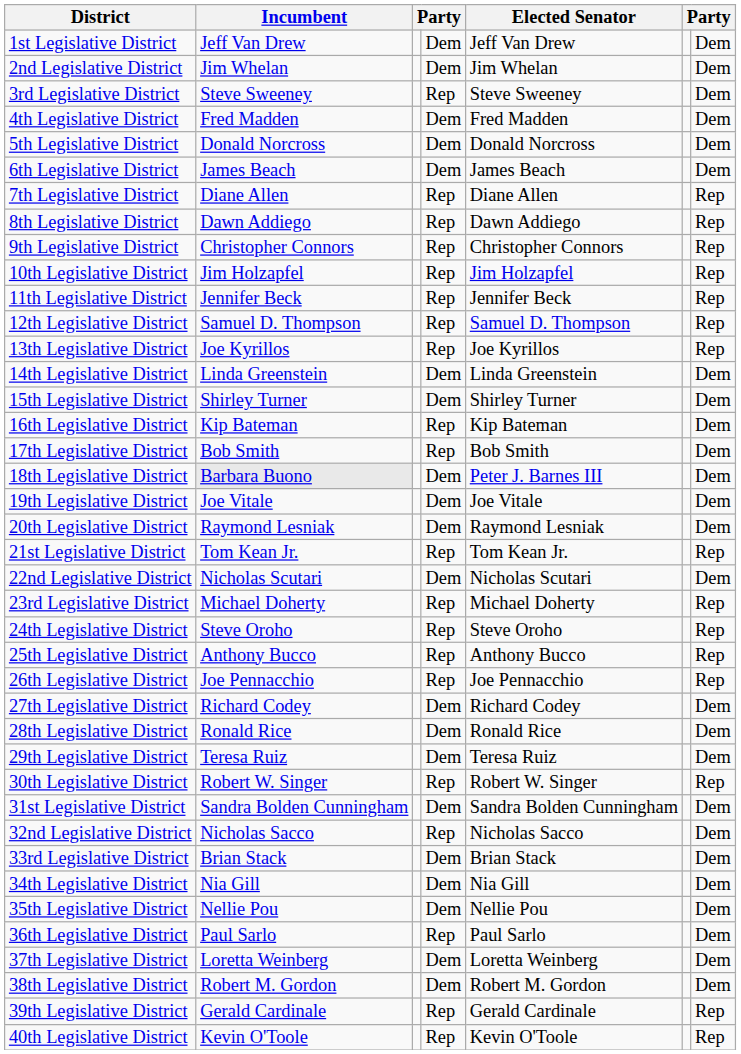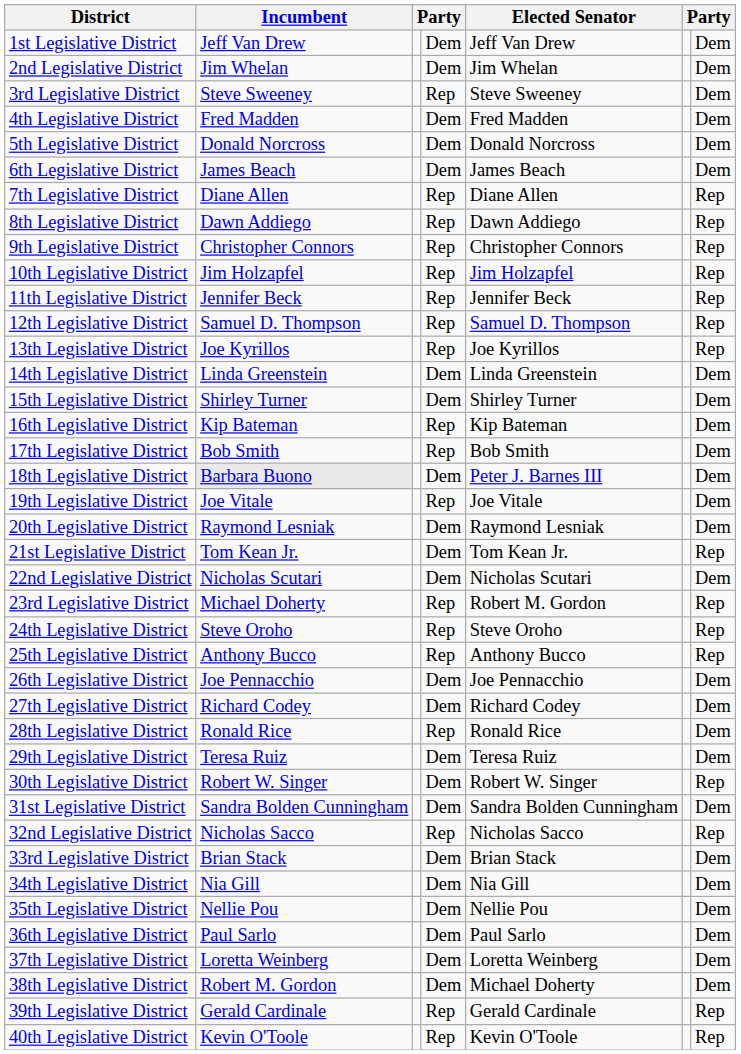(443, 501) Dem -> (440, 501) Rep
(440, 552) Rep -> (443, 552) Dem
(532, 603) Michael Doherty -> (538, 603) Robert M. Gordon
(440, 680) Rep -> (443, 680) Dem
(710, 680) Rep -> (713, 680) Dem
(443, 731) Dem -> (440, 731) Rep
(440, 781) Rep -> (443, 781) Dem
(713, 832) Dem -> (710, 832) Rep
(440, 934) Rep -> (443, 934) Dem
(538, 985) Robert M. Gordon -> (532, 985) Michael Doherty
